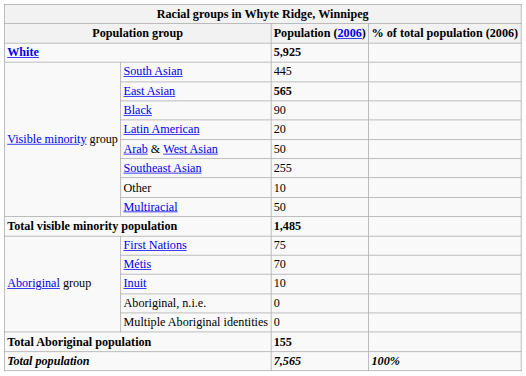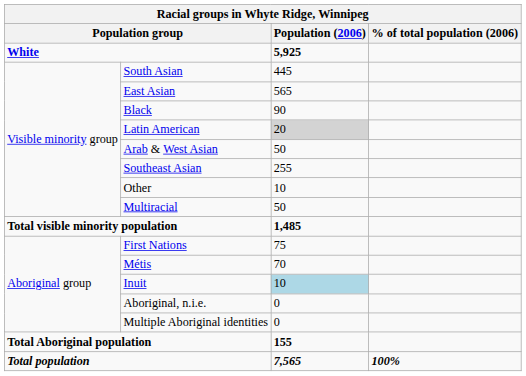(283, 91) bold -> (283, 91) normal
(280, 129) no background -> (280, 129) lightgrey background
(280, 284) no background -> (280, 284) lightblue background
